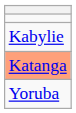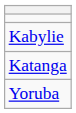(38, 65) lightsalmon background -> (38, 65) no background
